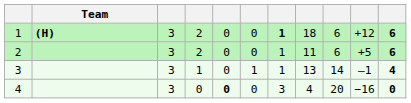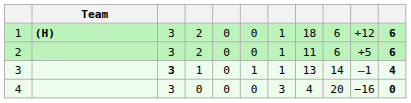(282, 32) bold -> (282, 32) normal
(171, 70) normal -> (171, 70) bold
(227, 88) bold -> (227, 88) normal
